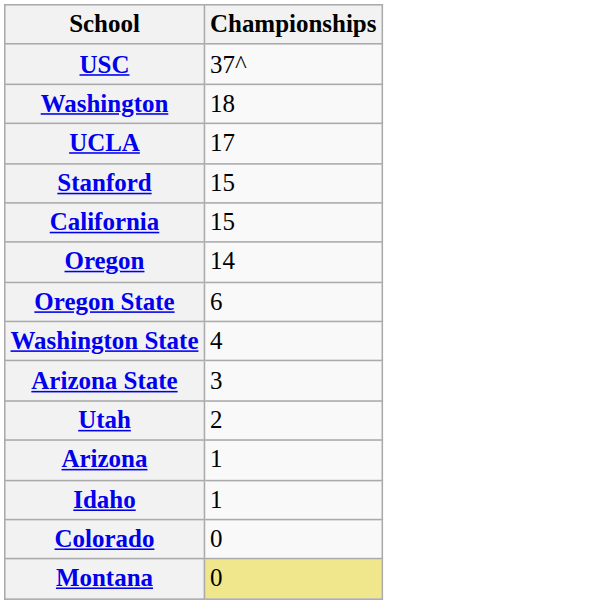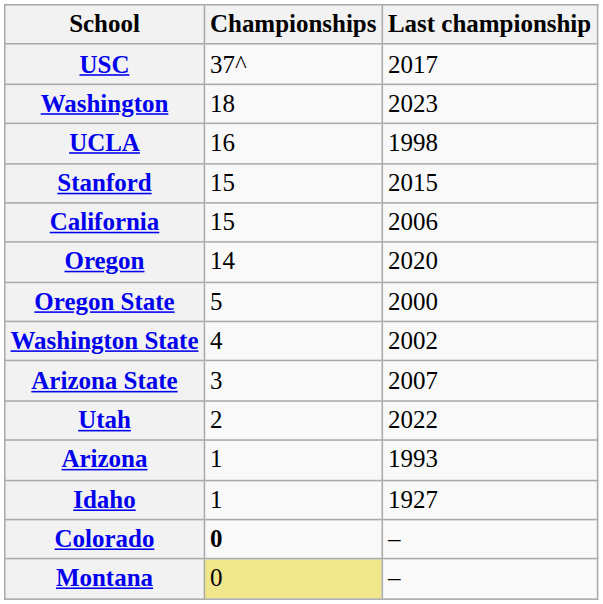+ column: (490, 24)
(222, 143) 17 -> (222, 143) 16
(216, 301) 6 -> (216, 301) 5
(216, 538) normal -> (216, 538) bold
